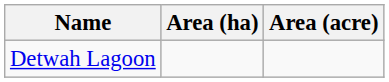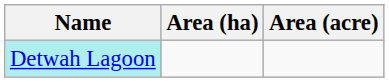(83, 58) no background -> (83, 58) paleturquoise background
